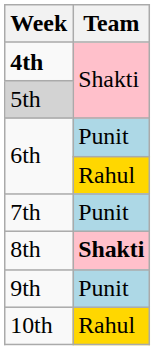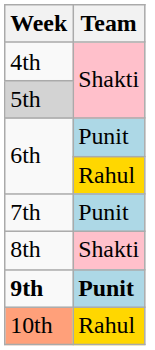(27, 61) bold -> (25, 61) normal
(111, 250) bold -> (109, 250) normal
(25, 288) normal -> (27, 288) bold
(103, 288) normal -> (106, 288) bold
(31, 325) no background -> (31, 325) lightsalmon background
